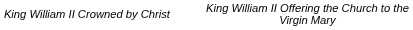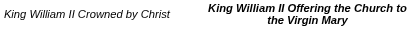(307, 14) normal -> (307, 14) bold
